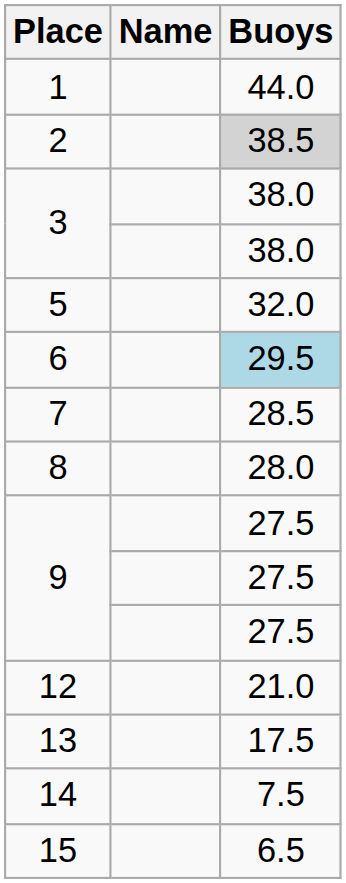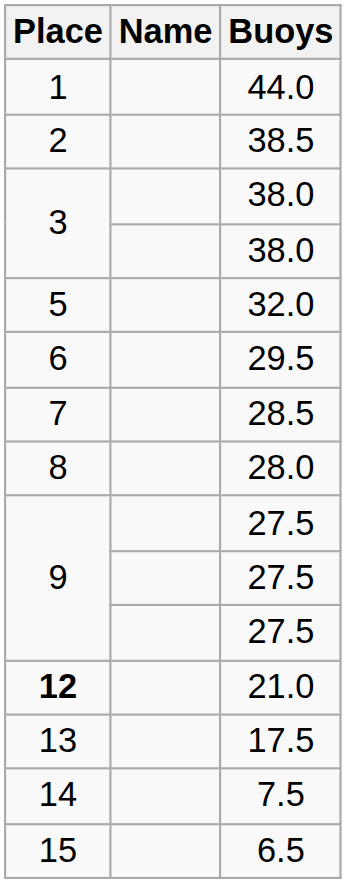(281, 140) lightgrey background -> (281, 140) no background
(281, 359) lightblue background -> (281, 359) no background
(58, 686) normal -> (58, 686) bold
